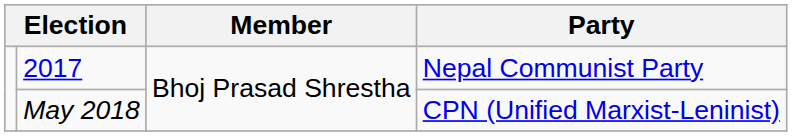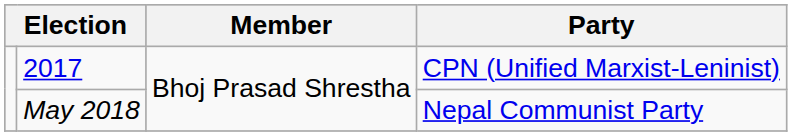(563, 67) Nepal Communist Party -> (601, 67) CPN (Unified Marxist-Leninist)
(601, 109) CPN (Unified Marxist-Leninist) -> (563, 109) Nepal Communist Party
